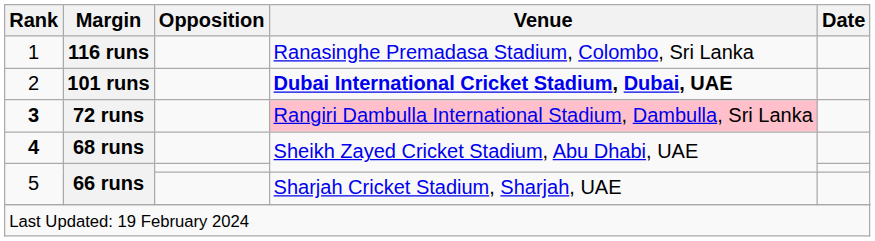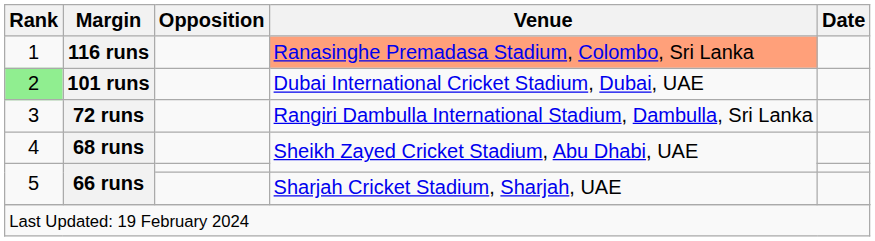(514, 52) no background -> (514, 52) lightsalmon background
(34, 83) no background -> (34, 83) lightgreen background
(503, 83) bold -> (489, 83) normal
(34, 115) bold -> (34, 115) normal
(543, 115) pink background -> (543, 115) no background
(34, 147) bold -> (34, 147) normal
